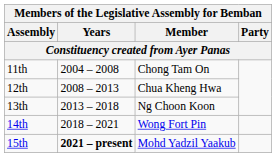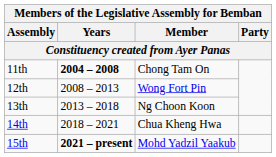(90, 69) normal -> (90, 69) bold
(180, 87) Chua Kheng Hwa -> (172, 87) Wong Fort Pin
(172, 124) Wong Fort Pin -> (180, 124) Chua Kheng Hwa
